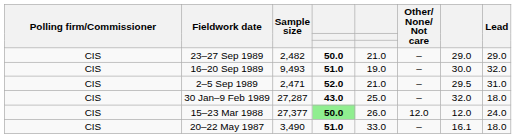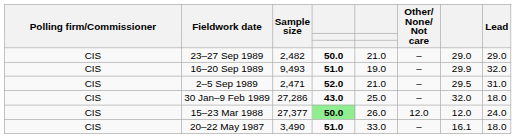(462, 70) 30.0 -> (462, 70) 29.9
(292, 98) 27,287 -> (292, 98) 27,286
